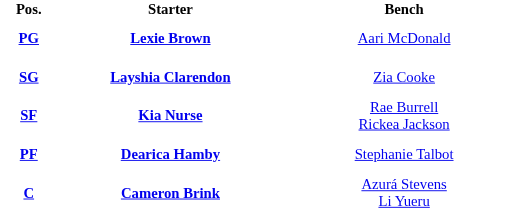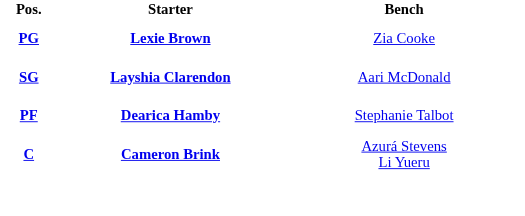(404, 38) Aari McDonald -> (404, 38) Zia Cooke
(404, 77) Zia Cooke -> (404, 77) Aari McDonald
- row: (29, 115)
